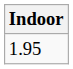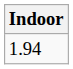(25, 48) 1.95 -> (25, 48) 1.94
